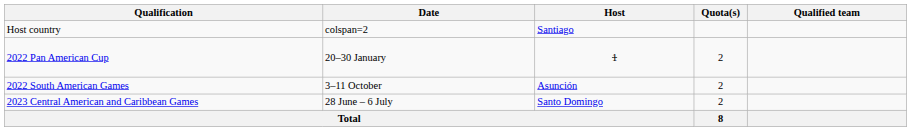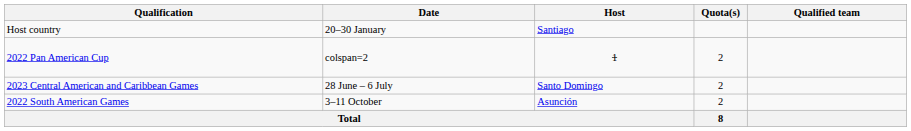(347, 29) colspan=2 -> (356, 29) 20–30 January
(356, 57) 20–30 January -> (347, 57) colspan=2
rows swapped: (68, 85) <-> (102, 102)
